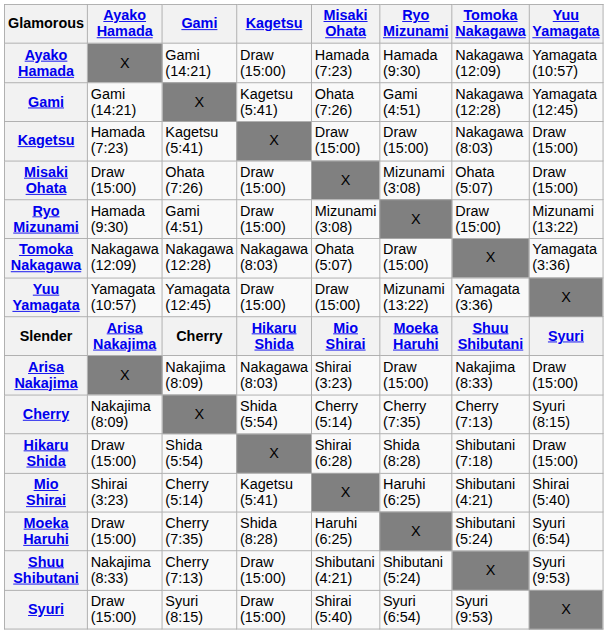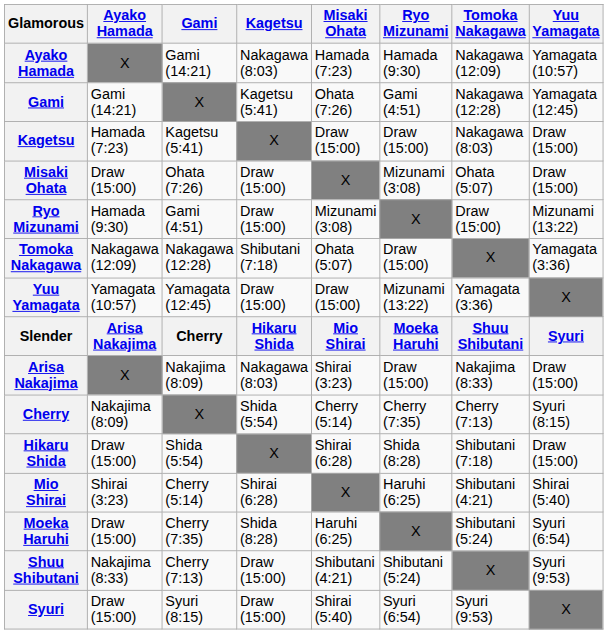(263, 63) Draw (15:00) -> (274, 63) Nakagawa (8:03)
(274, 258) Nakagawa (8:03) -> (270, 258) Shibutani (7:18)
(266, 492) Kagetsu (5:41) -> (259, 492) Shirai (6:28)
